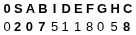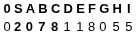columns swapped: (128, 8) <-> (55, 8)
